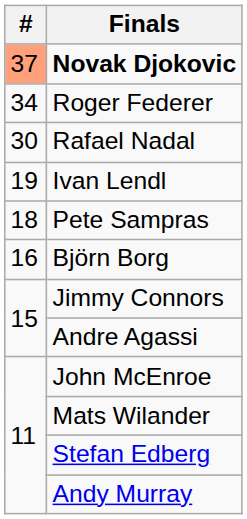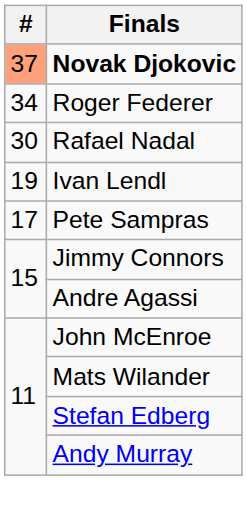(24, 220) 18 -> (24, 220) 17
- row: (111, 259)
